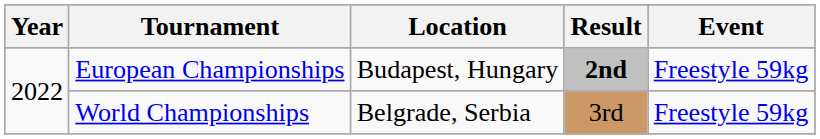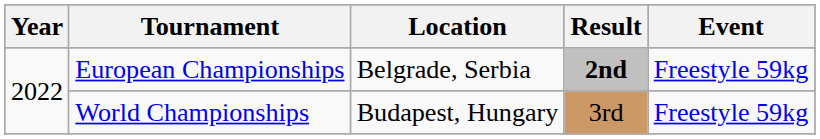(458, 69) Budapest, Hungary -> (444, 69) Belgrade, Serbia
(444, 112) Belgrade, Serbia -> (458, 112) Budapest, Hungary
